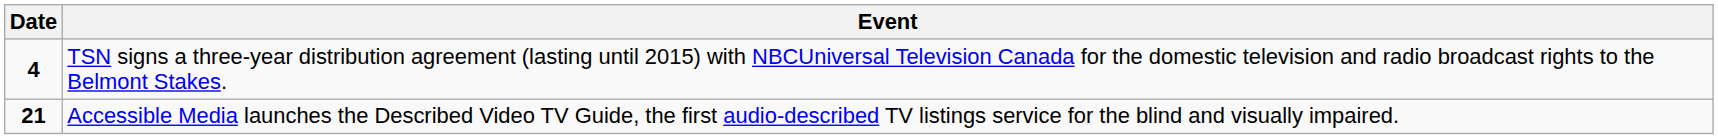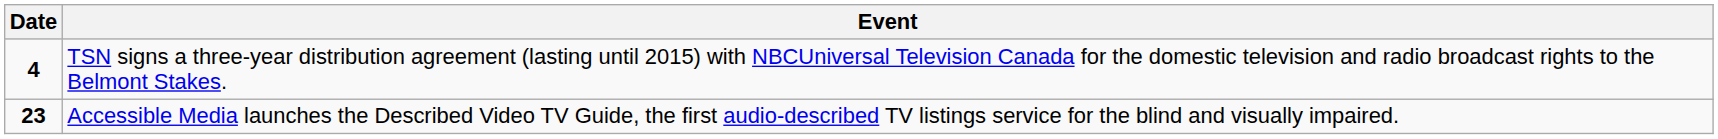(33, 116) 21 -> (33, 116) 23
